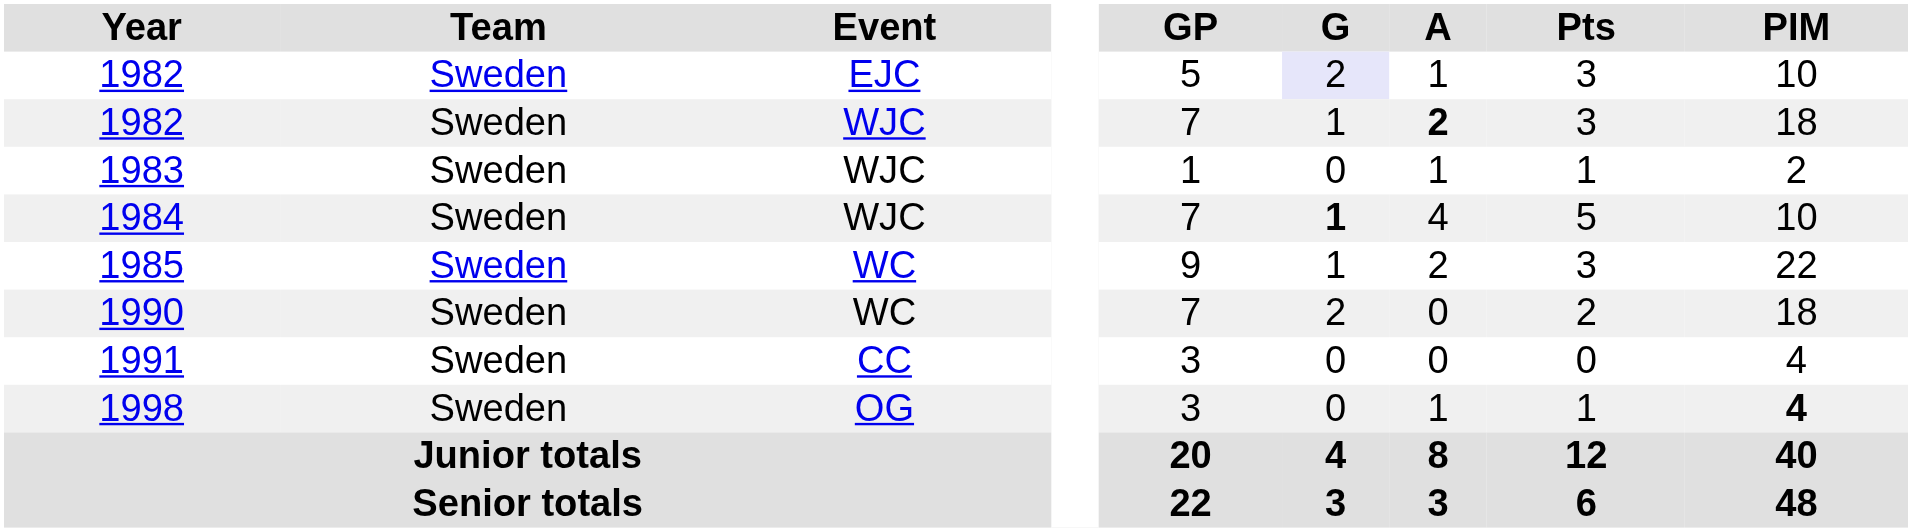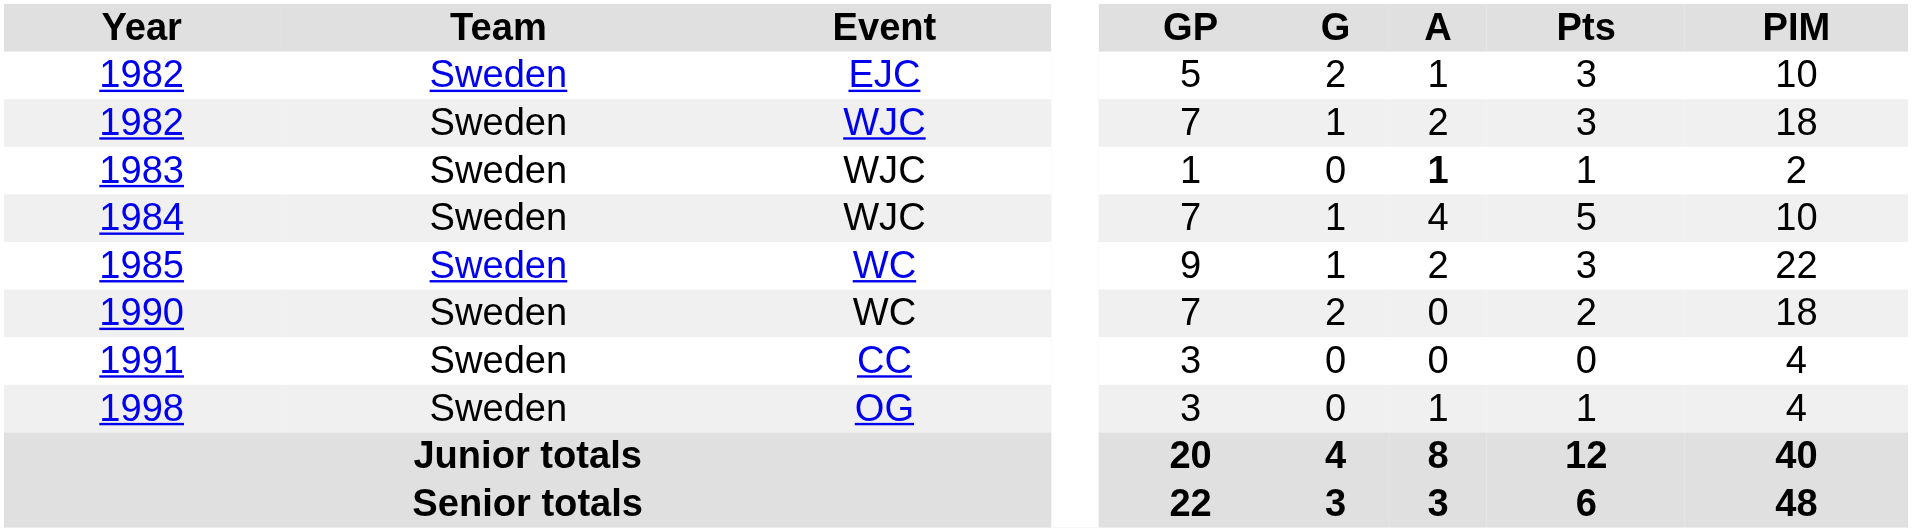(1335, 74) lavender background -> (1335, 74) no background
(1438, 122) bold -> (1438, 122) normal
(1438, 169) normal -> (1438, 169) bold
(1335, 217) bold -> (1335, 217) normal
(1796, 407) bold -> (1796, 407) normal
